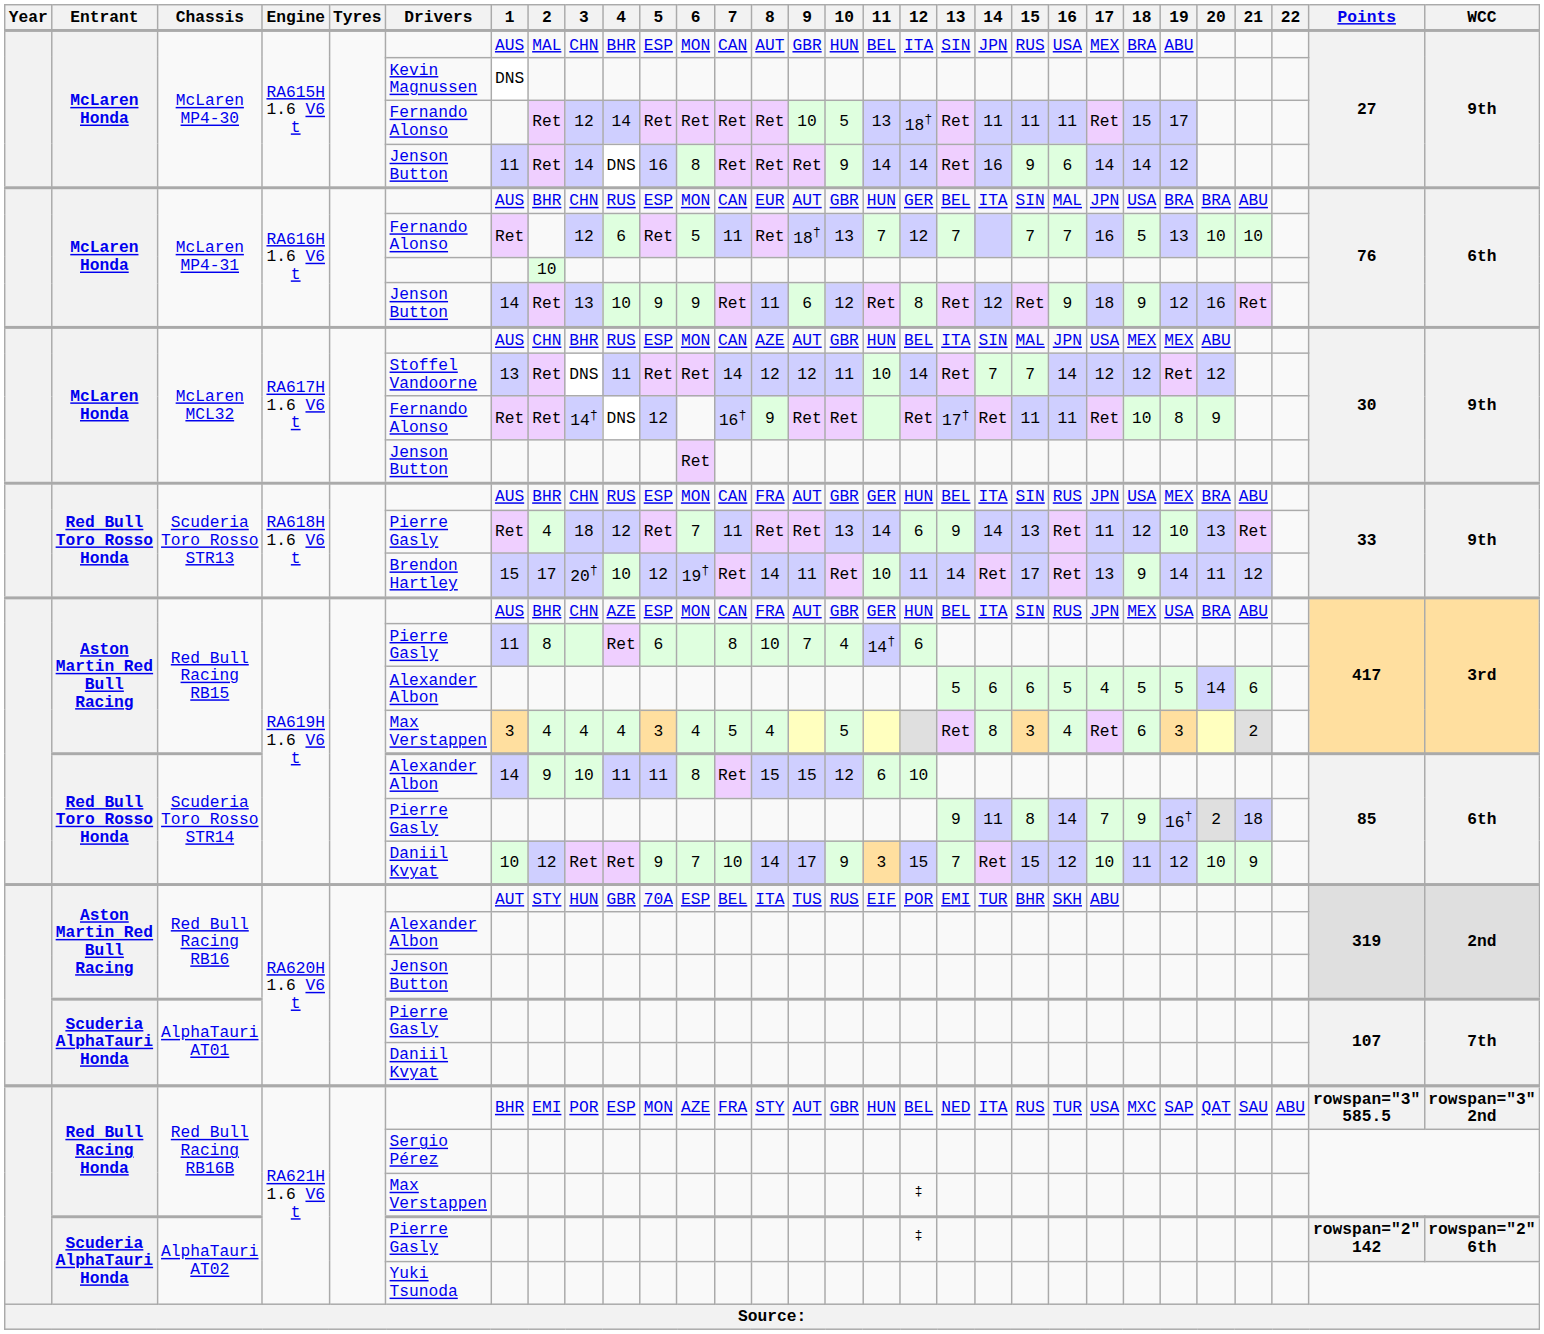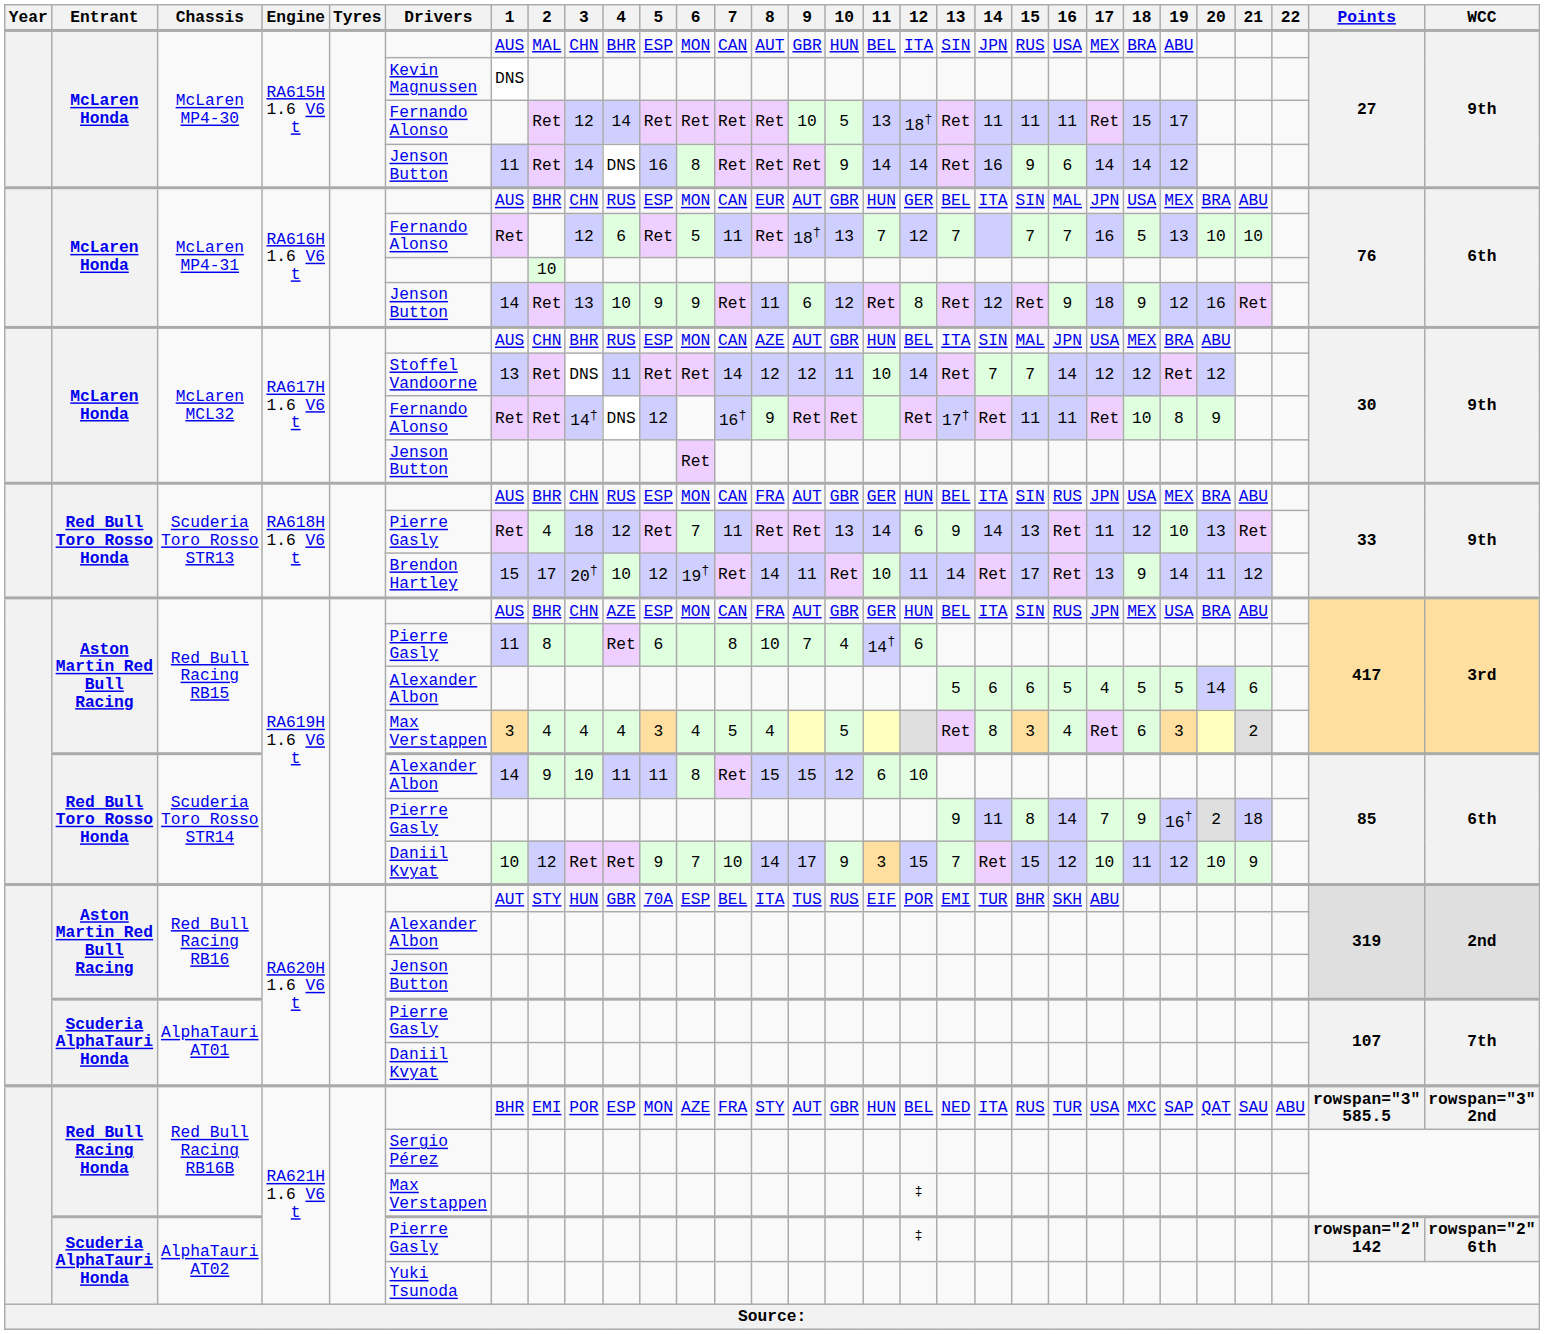(1179, 201) BRA -> (1179, 201) MEX
(1179, 340) MEX -> (1179, 340) BRA
